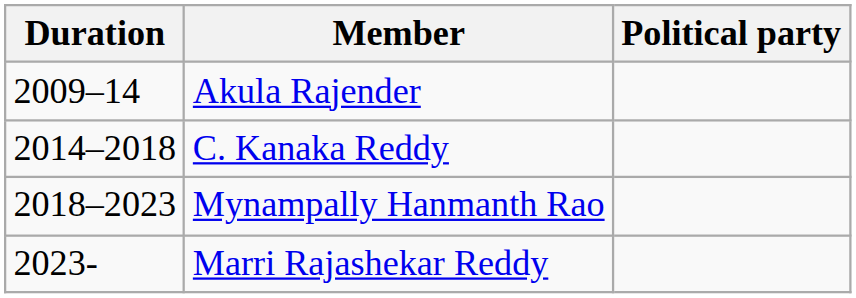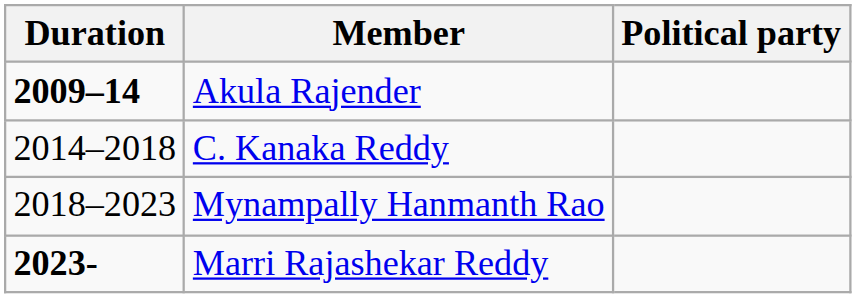(77, 90) normal -> (77, 90) bold
(56, 262) normal -> (56, 262) bold
